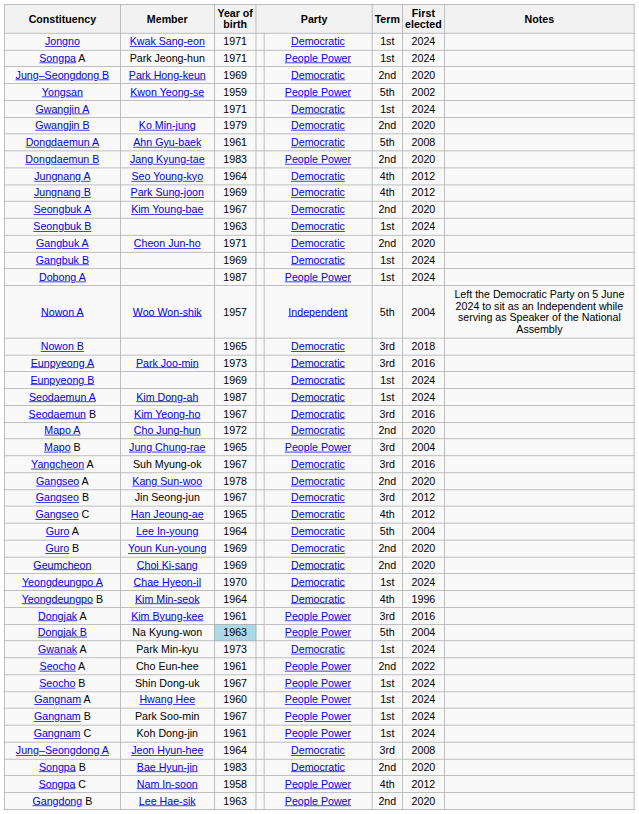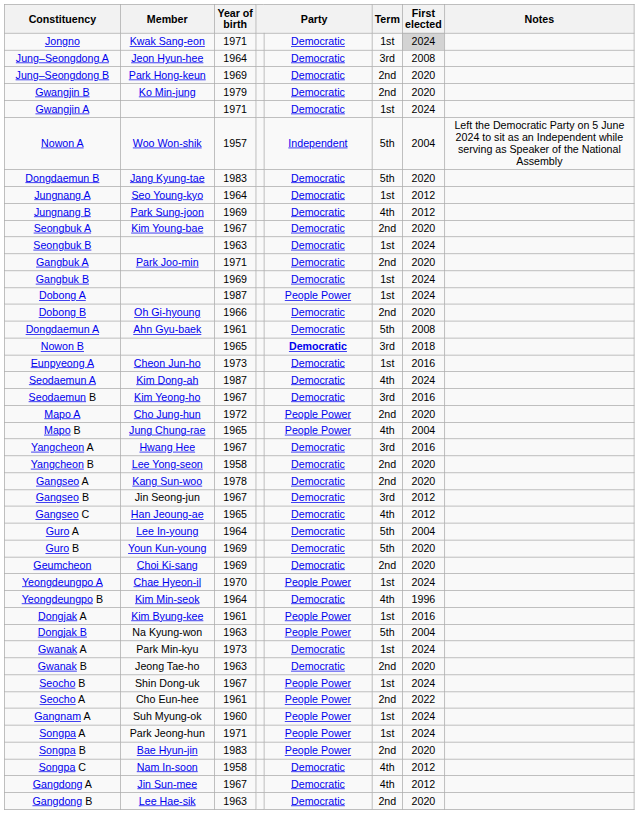(423, 42) no background -> (423, 42) lightgrey background
rows swapped: (62, 751) <-> (62, 59)
- row: (62, 92)
rows swapped: (62, 109) <-> (62, 126)
rows swapped: (62, 143) <-> (62, 312)
(318, 160) People Power -> (318, 178) Democratic
(387, 160) 2nd -> (387, 178) 5th
(387, 177) 4th -> (387, 195) 1st
(167, 244) Cheon Jun-ho -> (167, 263) Park Joo-min
+ row: (62, 313)
(318, 347) normal -> (318, 347) bold
(167, 364) Park Joo-min -> (167, 364) Cheon Jun-ho
(387, 364) 3rd -> (387, 364) 1st
- row: (62, 380)
(387, 397) 1st -> (387, 380) 4th
(318, 431) Democratic -> (318, 414) People Power
(387, 448) 3rd -> (387, 431) 4th
(167, 465) Suh Myung-ok -> (167, 448) Hwang Hee
+ row: (62, 465)
(387, 549) 2nd -> (387, 549) 5th
(318, 582) Democratic -> (318, 582) People Power
(387, 616) 3rd -> (387, 616) 1st
(235, 633) lightblue background -> (235, 633) no background
+ row: (62, 667)
rows swapped: (62, 667) <-> (62, 683)
(167, 700) Hwang Hee -> (167, 717) Suh Myung-ok
- row: (62, 717)
- row: (62, 734)
(318, 768) Democratic -> (318, 751) People Power
(318, 784) People Power -> (318, 768) Democratic
+ row: (62, 784)
(318, 801) People Power -> (318, 801) Democratic
